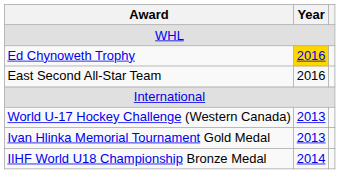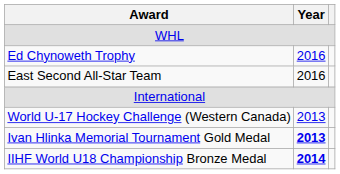(311, 55) gold background -> (311, 55) no background
(311, 138) normal -> (311, 138) bold
(311, 158) normal -> (311, 158) bold
